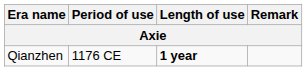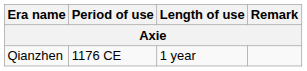(179, 55) bold -> (178, 55) normal
